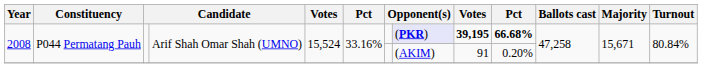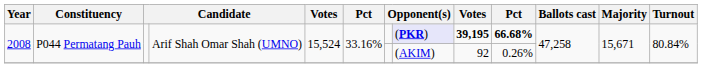(483, 53) 91 -> (483, 53) 92
(518, 53) 0.20% -> (518, 53) 0.26%
